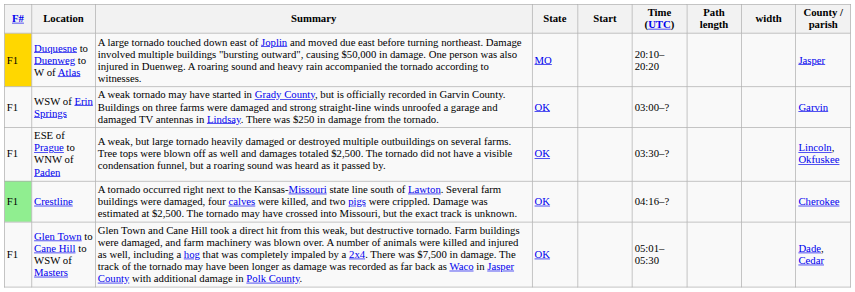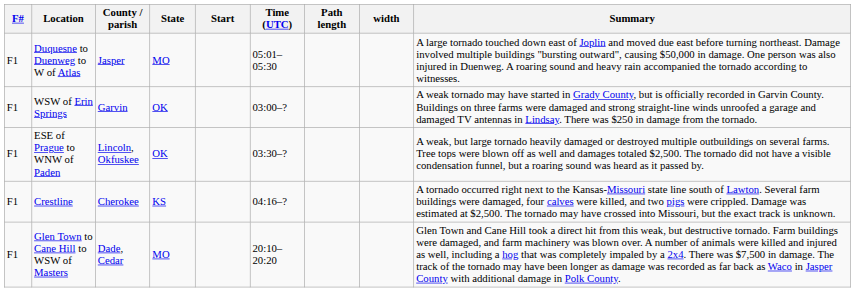columns swapped: (823, 19) <-> (314, 19)
(12, 60) gold background -> (12, 60) no background
(650, 60) 20:10–20:20 -> (267, 60) 05:01–05:30
(12, 201) lightgreen background -> (12, 201) no background
(542, 201) OK -> (159, 201) KS
(542, 254) OK -> (161, 254) MO
(650, 254) 05:01–05:30 -> (267, 254) 20:10–20:20
